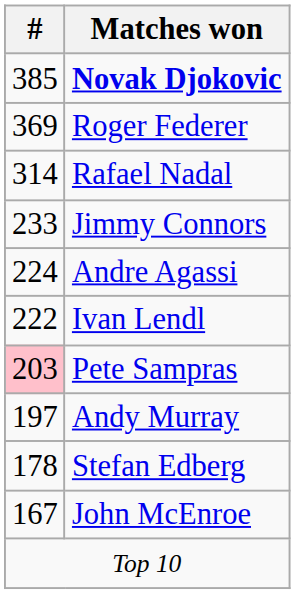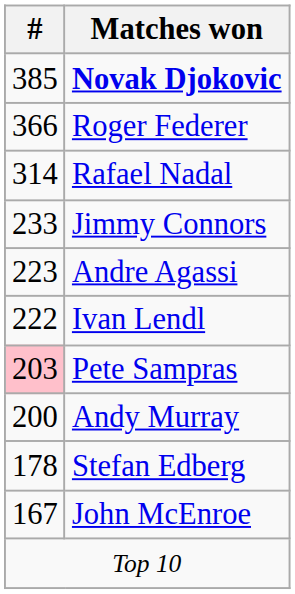(35, 126) 369 -> (35, 126) 366
(35, 271) 224 -> (35, 271) 223
(35, 417) 197 -> (35, 417) 200
